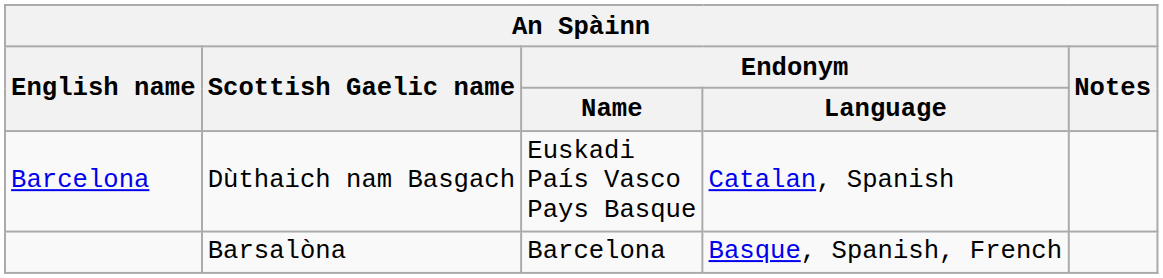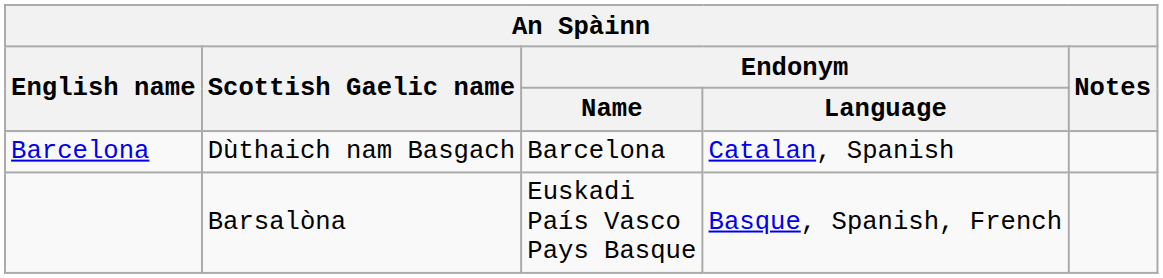(612, 181) Euskadi País Vasco Pays Basque -> (596, 151) Barcelona
(596, 252) Barcelona -> (612, 222) Euskadi País Vasco Pays Basque
